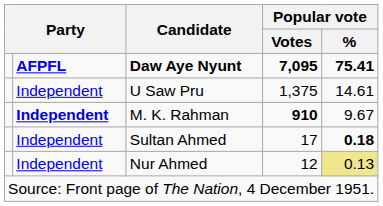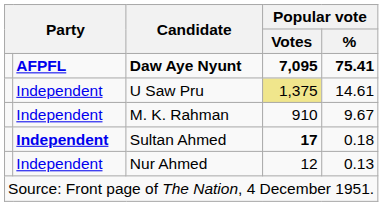(298, 91) no background -> (298, 91) khaki background
(62, 115) bold -> (59, 115) normal
(305, 115) bold -> (305, 115) normal
(59, 140) normal -> (62, 140) bold
(309, 140) normal -> (309, 140) bold
(359, 140) bold -> (359, 140) normal
(359, 164) khaki background -> (359, 164) no background
